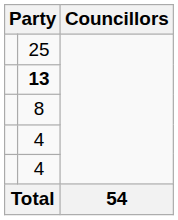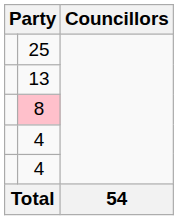(39, 79) bold -> (39, 79) normal
(39, 109) no background -> (39, 109) pink background
